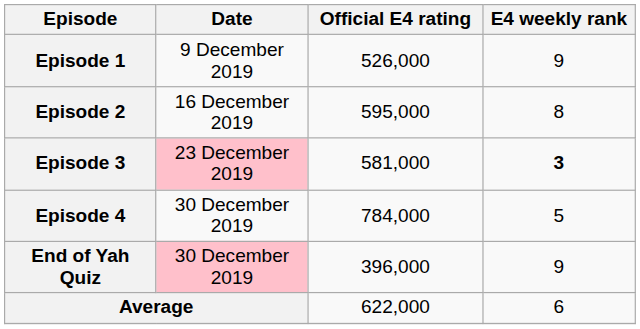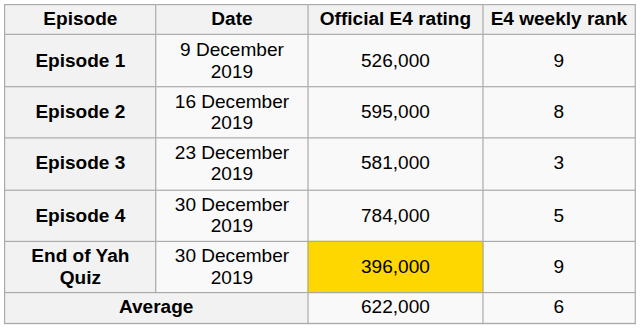(232, 163) pink background -> (232, 163) no background
(559, 163) bold -> (559, 163) normal
(232, 266) pink background -> (232, 266) no background
(395, 266) no background -> (395, 266) gold background
